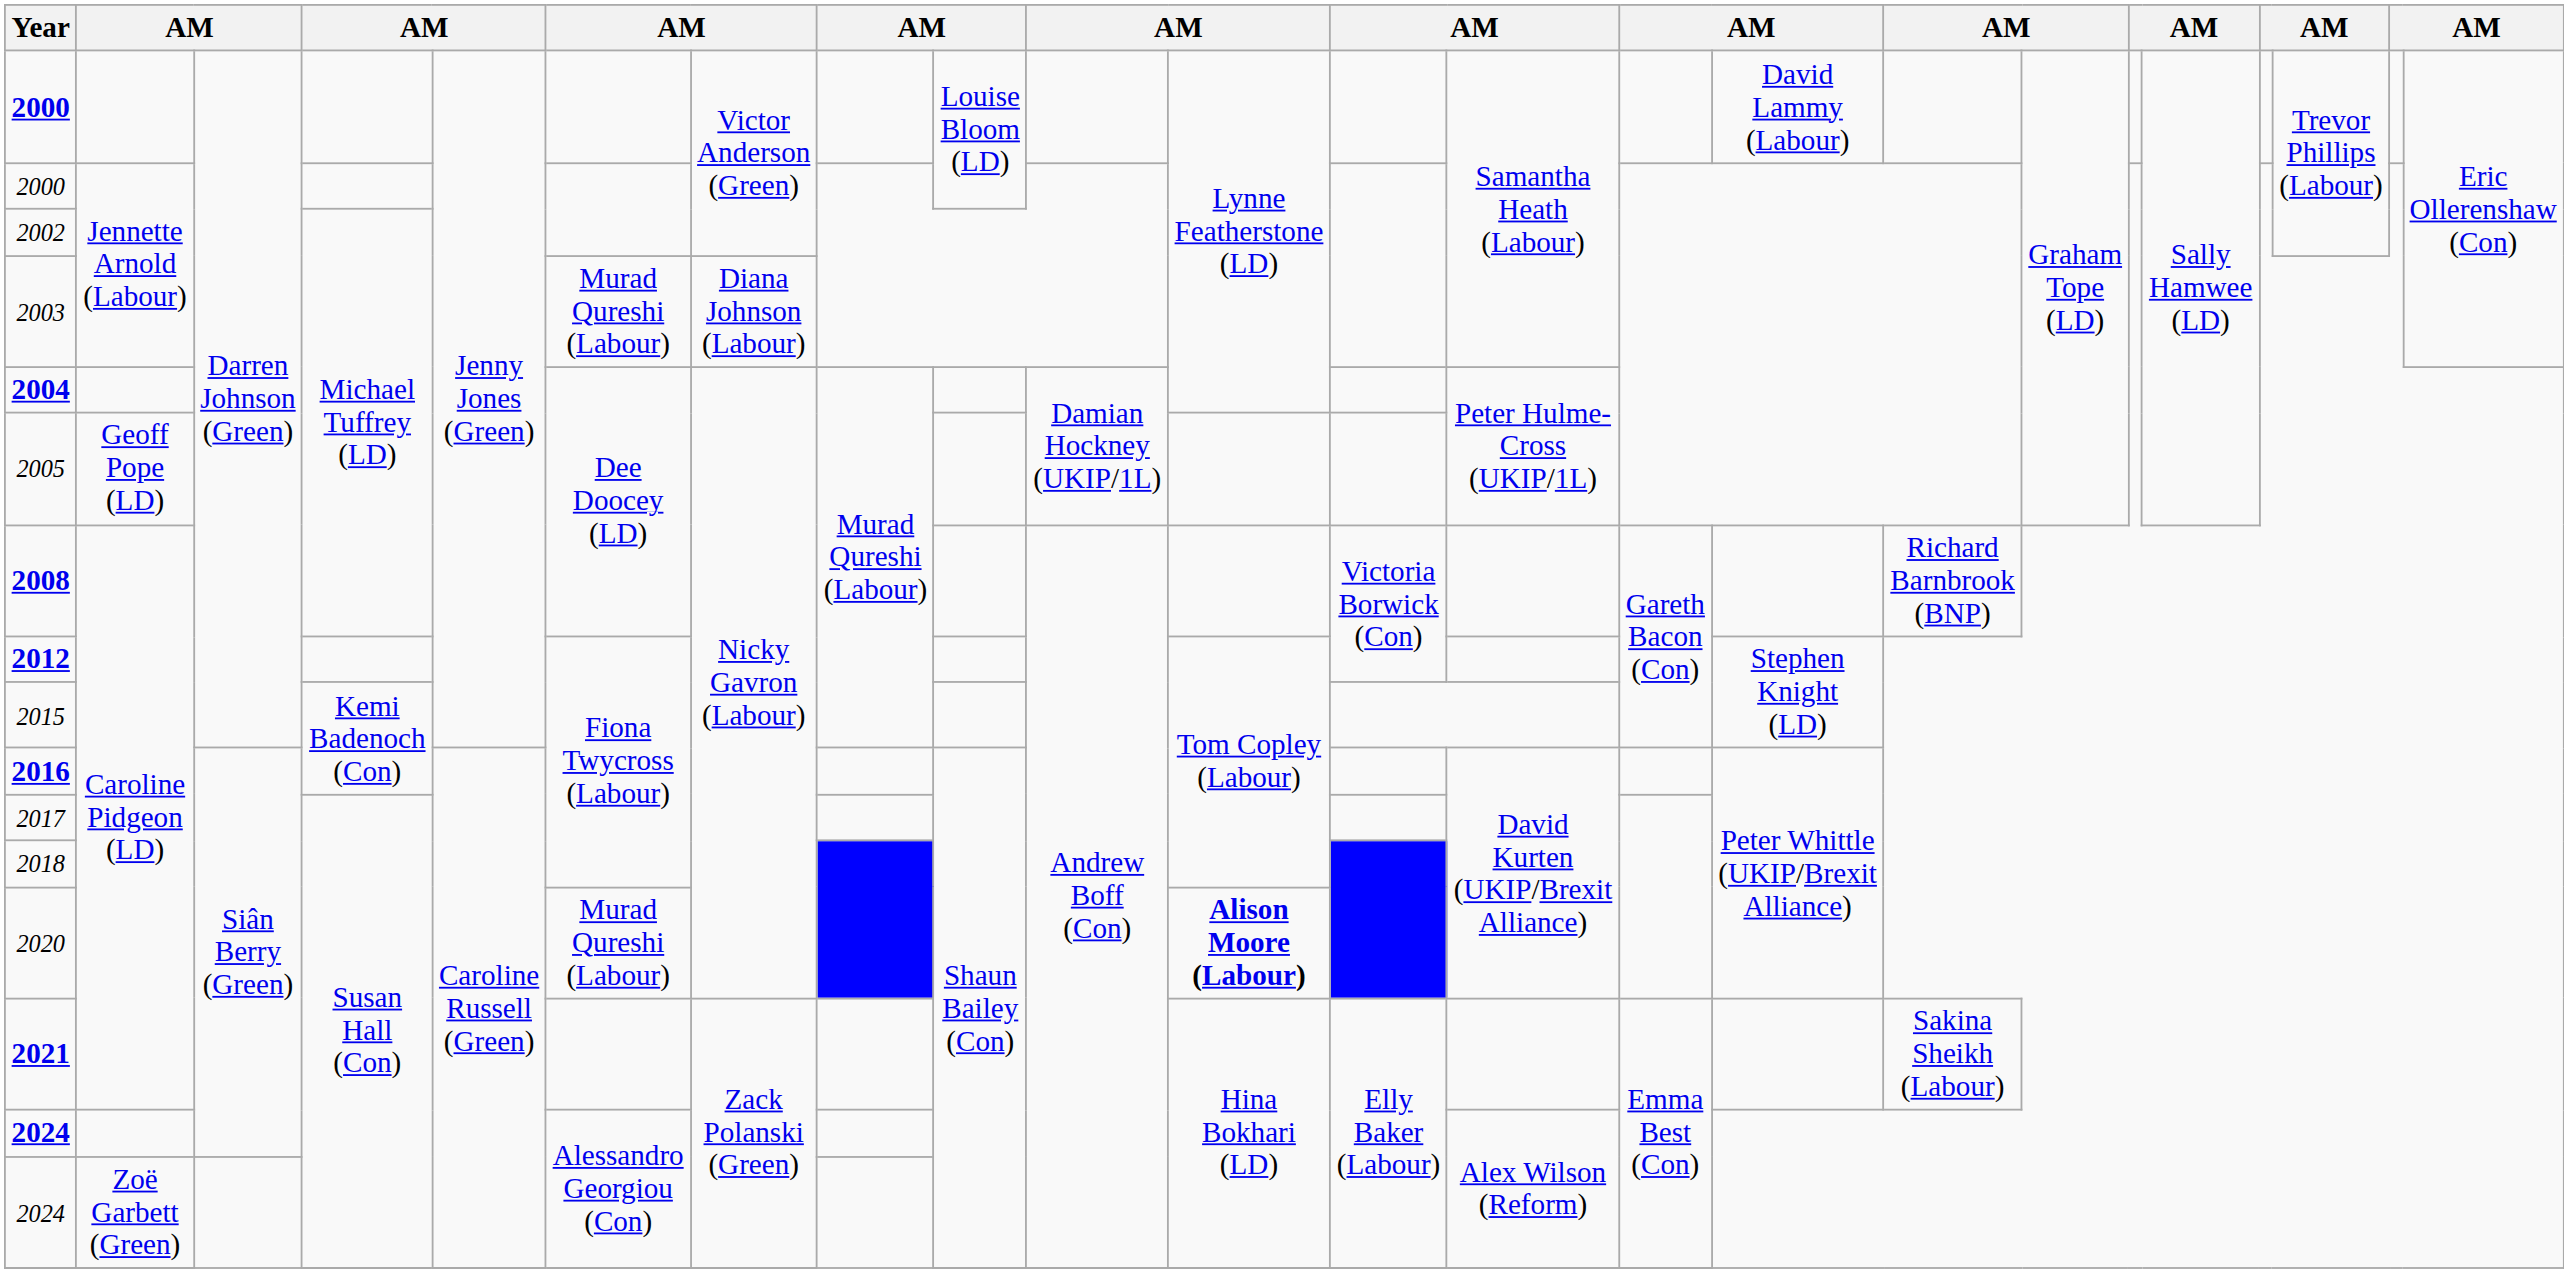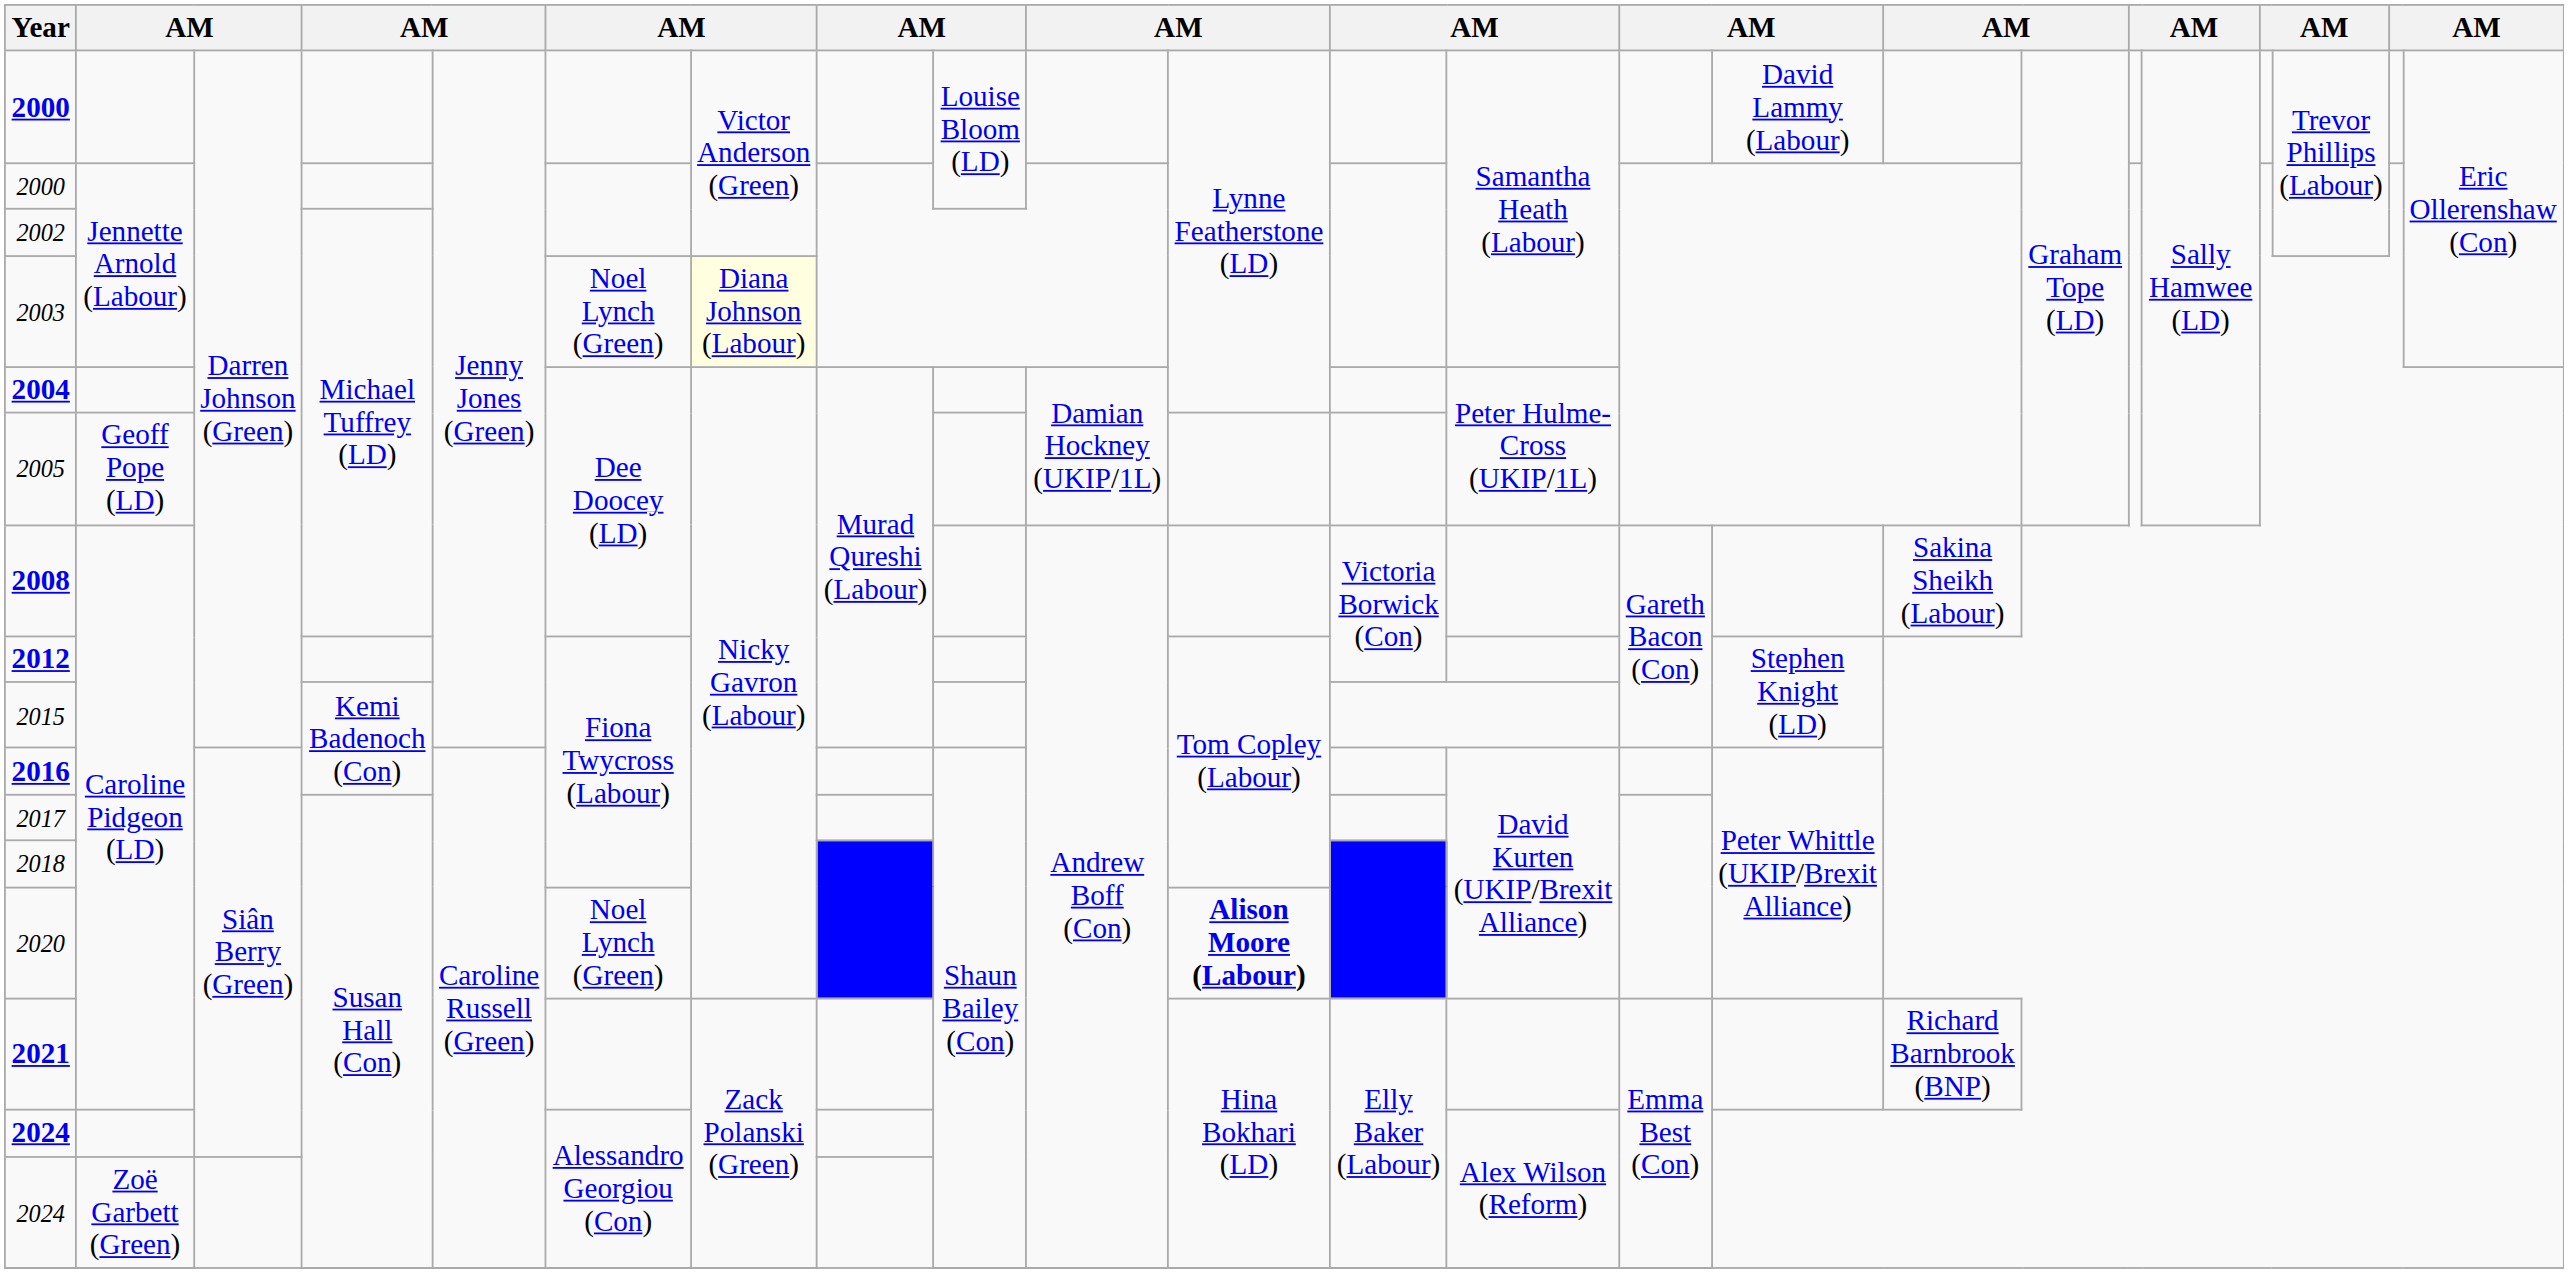(618, 310) Murad Qureshi (Labour) -> (618, 310) Noel Lynch (Green)
(754, 310) no background -> (754, 310) lightyellow background
(1953, 580) Richard Barnbrook (BNP) -> (1953, 580) Sakina Sheikh (Labour)
(618, 942) Murad Qureshi (Labour) -> (618, 942) Noel Lynch (Green)
(1953, 1053) Sakina Sheikh (Labour) -> (1953, 1053) Richard Barnbrook (BNP)
